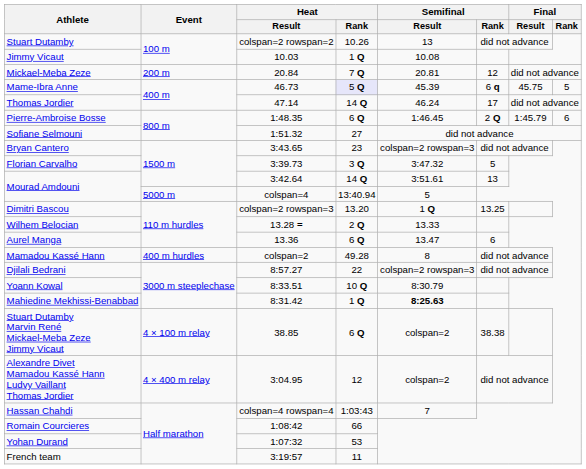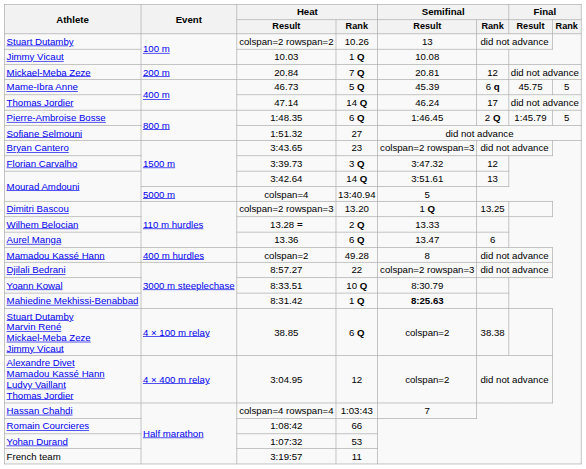(357, 88) lavender background -> (357, 88) no background
(567, 118) 6 -> (567, 118) 5
(493, 164) 5 -> (493, 164) 12
